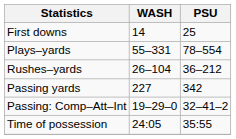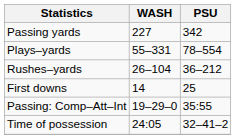rows swapped: (37, 32) <-> (44, 87)
(205, 106) 32–41–2 -> (197, 106) 35:55
(197, 124) 35:55 -> (205, 124) 32–41–2
